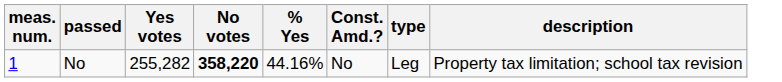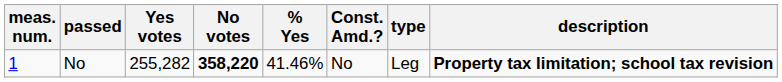(295, 63) 44.16% -> (295, 63) 41.46%
(588, 63) normal -> (603, 63) bold
